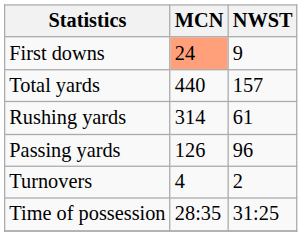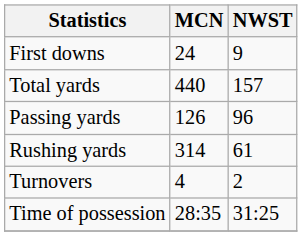(185, 53) lightsalmon background -> (185, 53) no background
rows swapped: (68, 117) <-> (65, 149)
